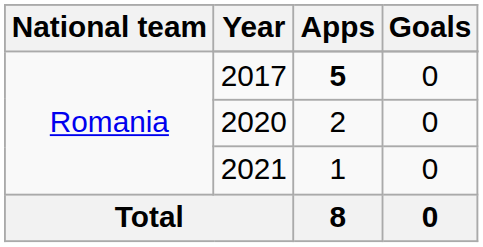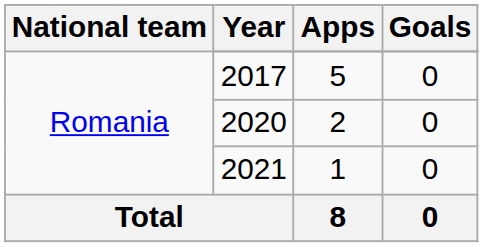(338, 75) bold -> (338, 75) normal
